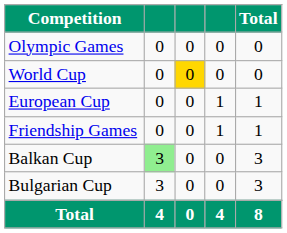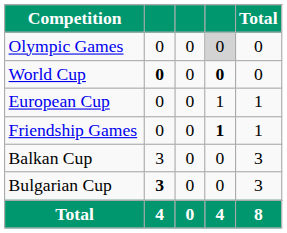(220, 46) no background -> (220, 46) lightgrey background
(160, 74) normal -> (160, 74) bold
(190, 74) gold background -> (190, 74) no background
(220, 74) normal -> (220, 74) bold
(220, 130) normal -> (220, 130) bold
(160, 158) lightgreen background -> (160, 158) no background
(160, 185) normal -> (160, 185) bold
